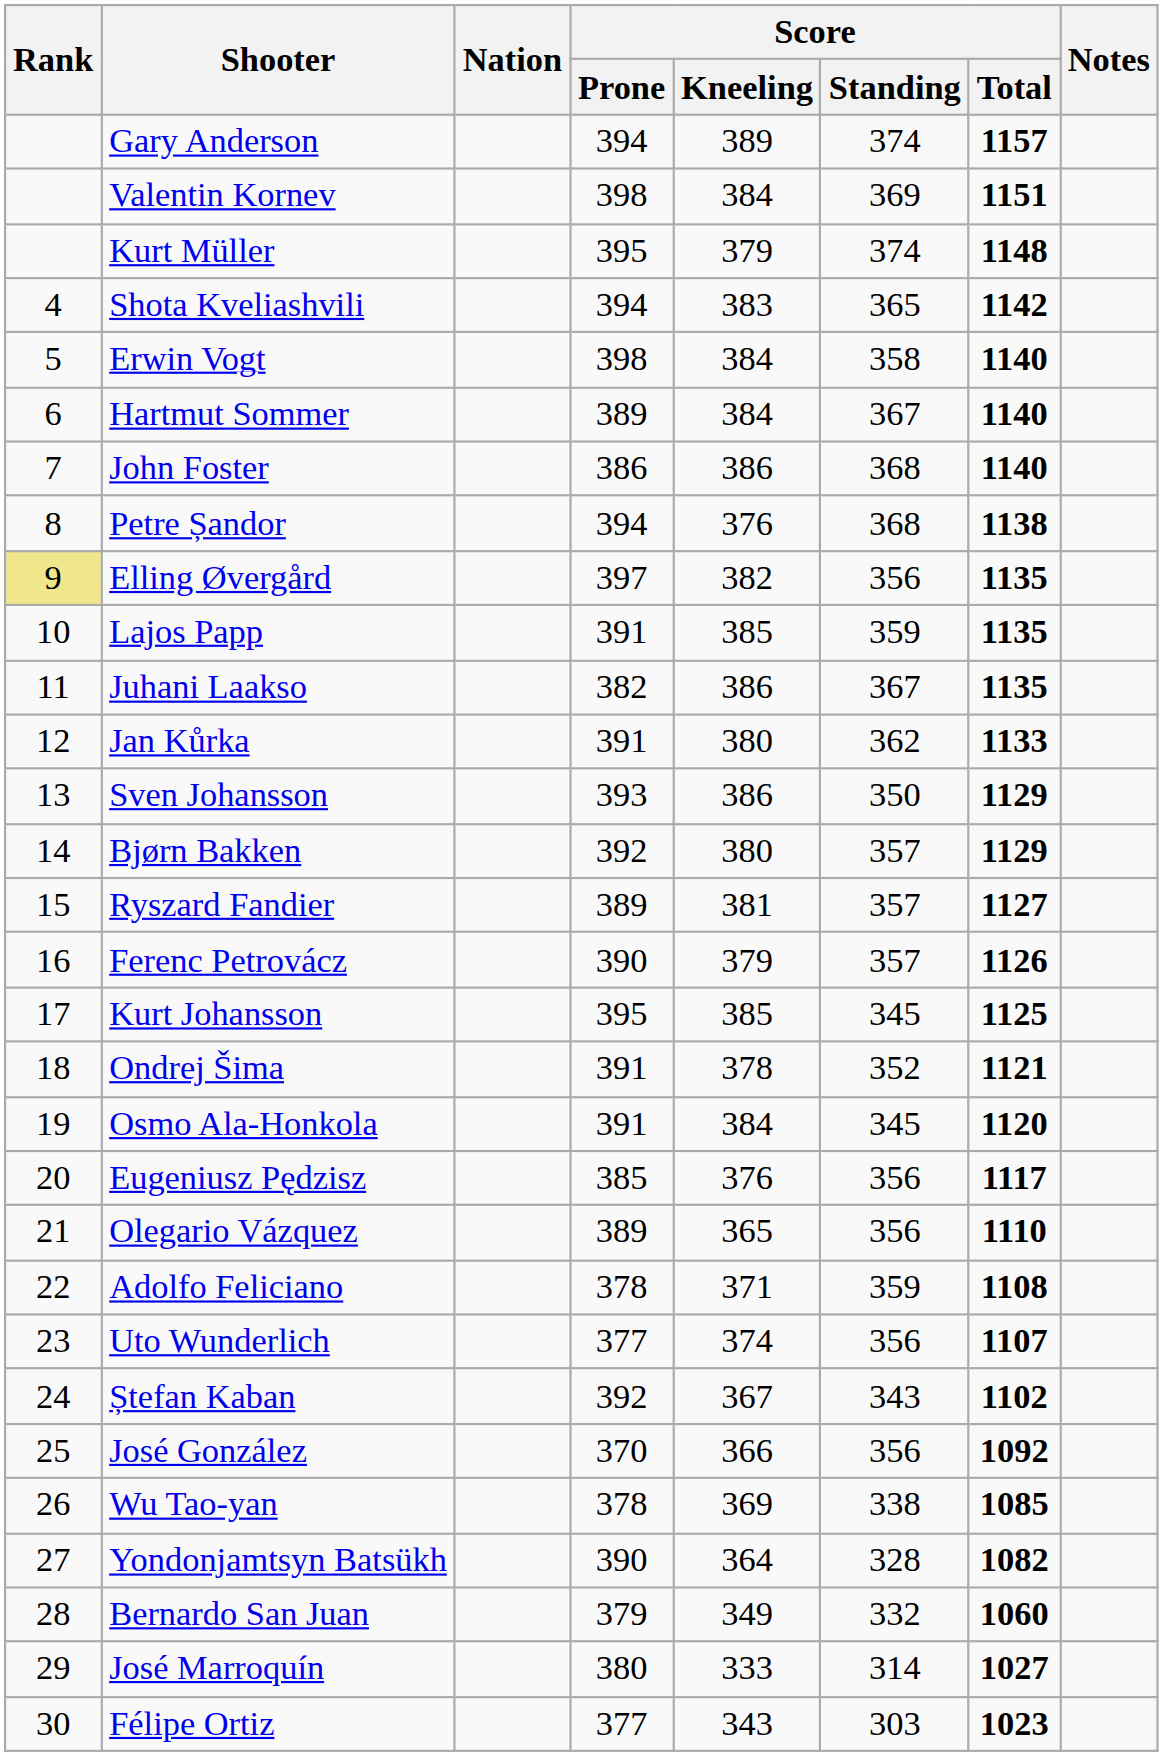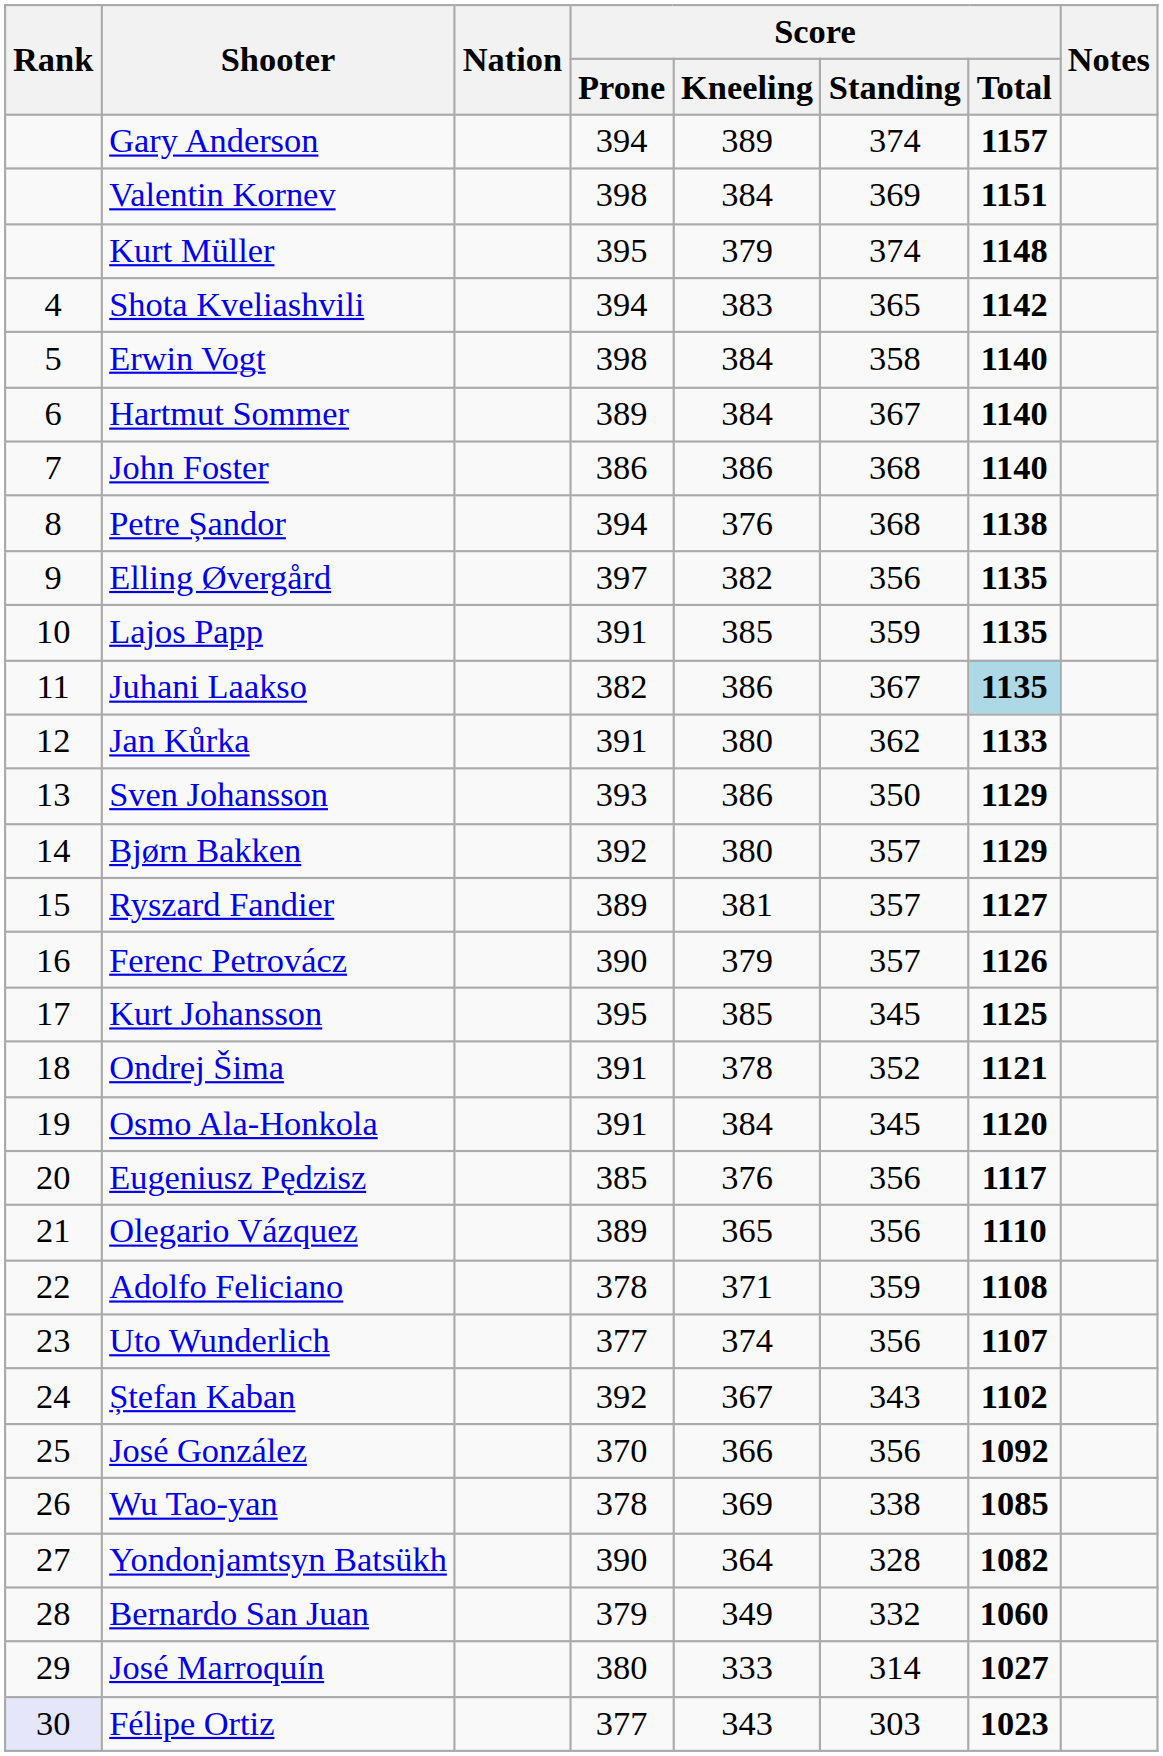(53, 577) khaki background -> (53, 577) no background
(1014, 686) no background -> (1014, 686) lightblue background
(53, 1723) no background -> (53, 1723) lavender background
